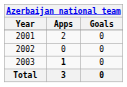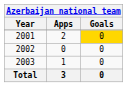(102, 37) no background -> (102, 37) gold background
(63, 62) bold -> (63, 62) normal
